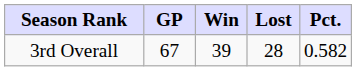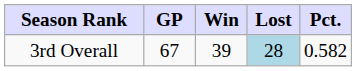(273, 50) no background -> (273, 50) lightblue background
